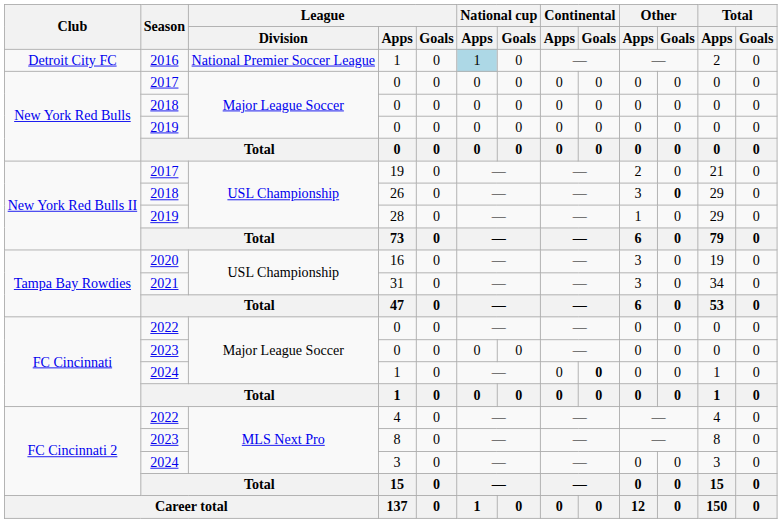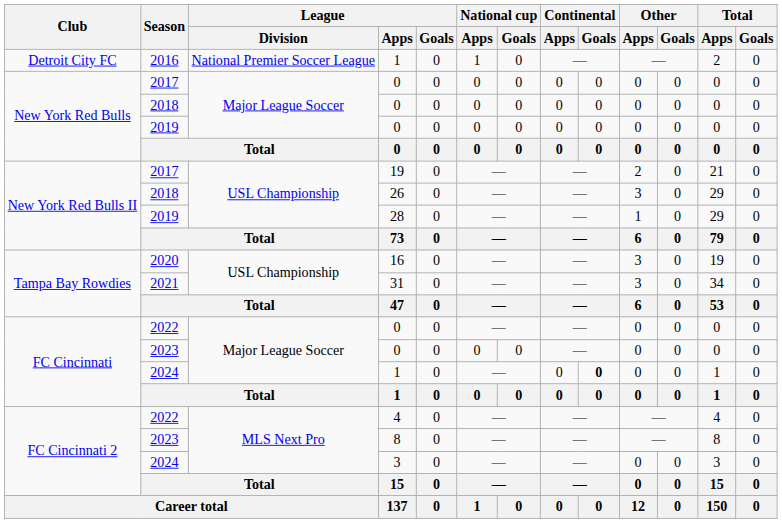(477, 60) lightblue background -> (477, 60) no background
(677, 194) bold -> (677, 194) normal
